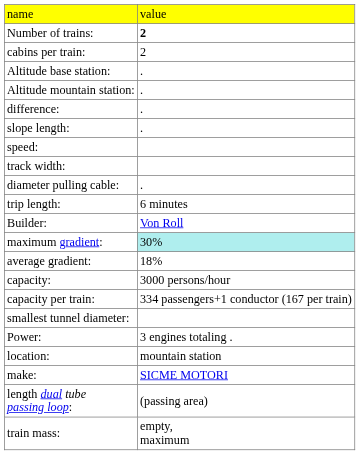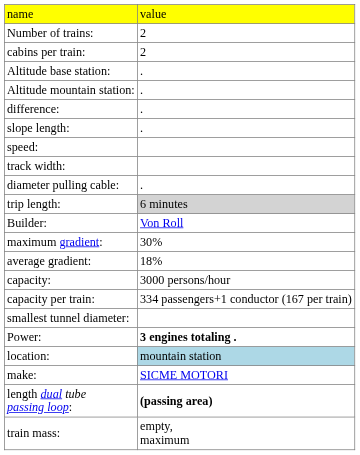(143, 32) bold -> (143, 32) normal
(164, 203) no background -> (164, 203) lightgrey background
(151, 241) paleturquoise background -> (151, 241) no background
(186, 336) normal -> (188, 336) bold
(181, 356) no background -> (181, 356) lightblue background
(174, 400) normal -> (176, 400) bold
